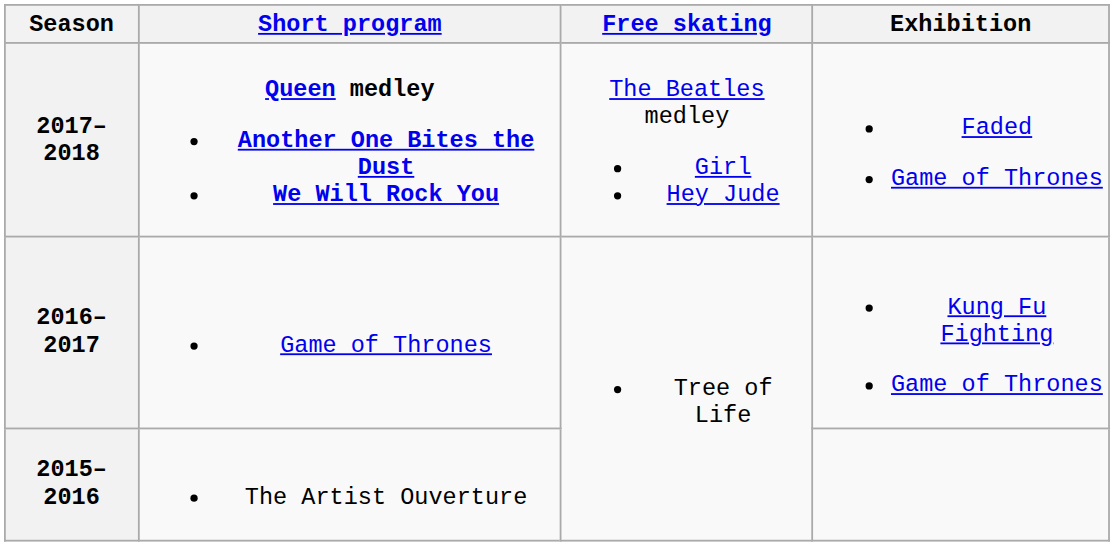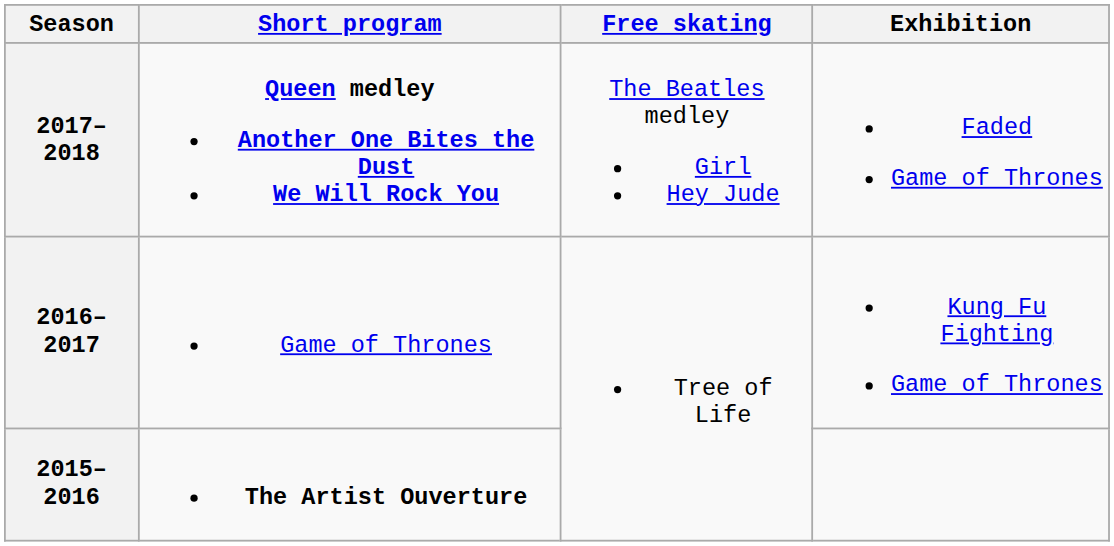(350, 498) normal -> (350, 498) bold
